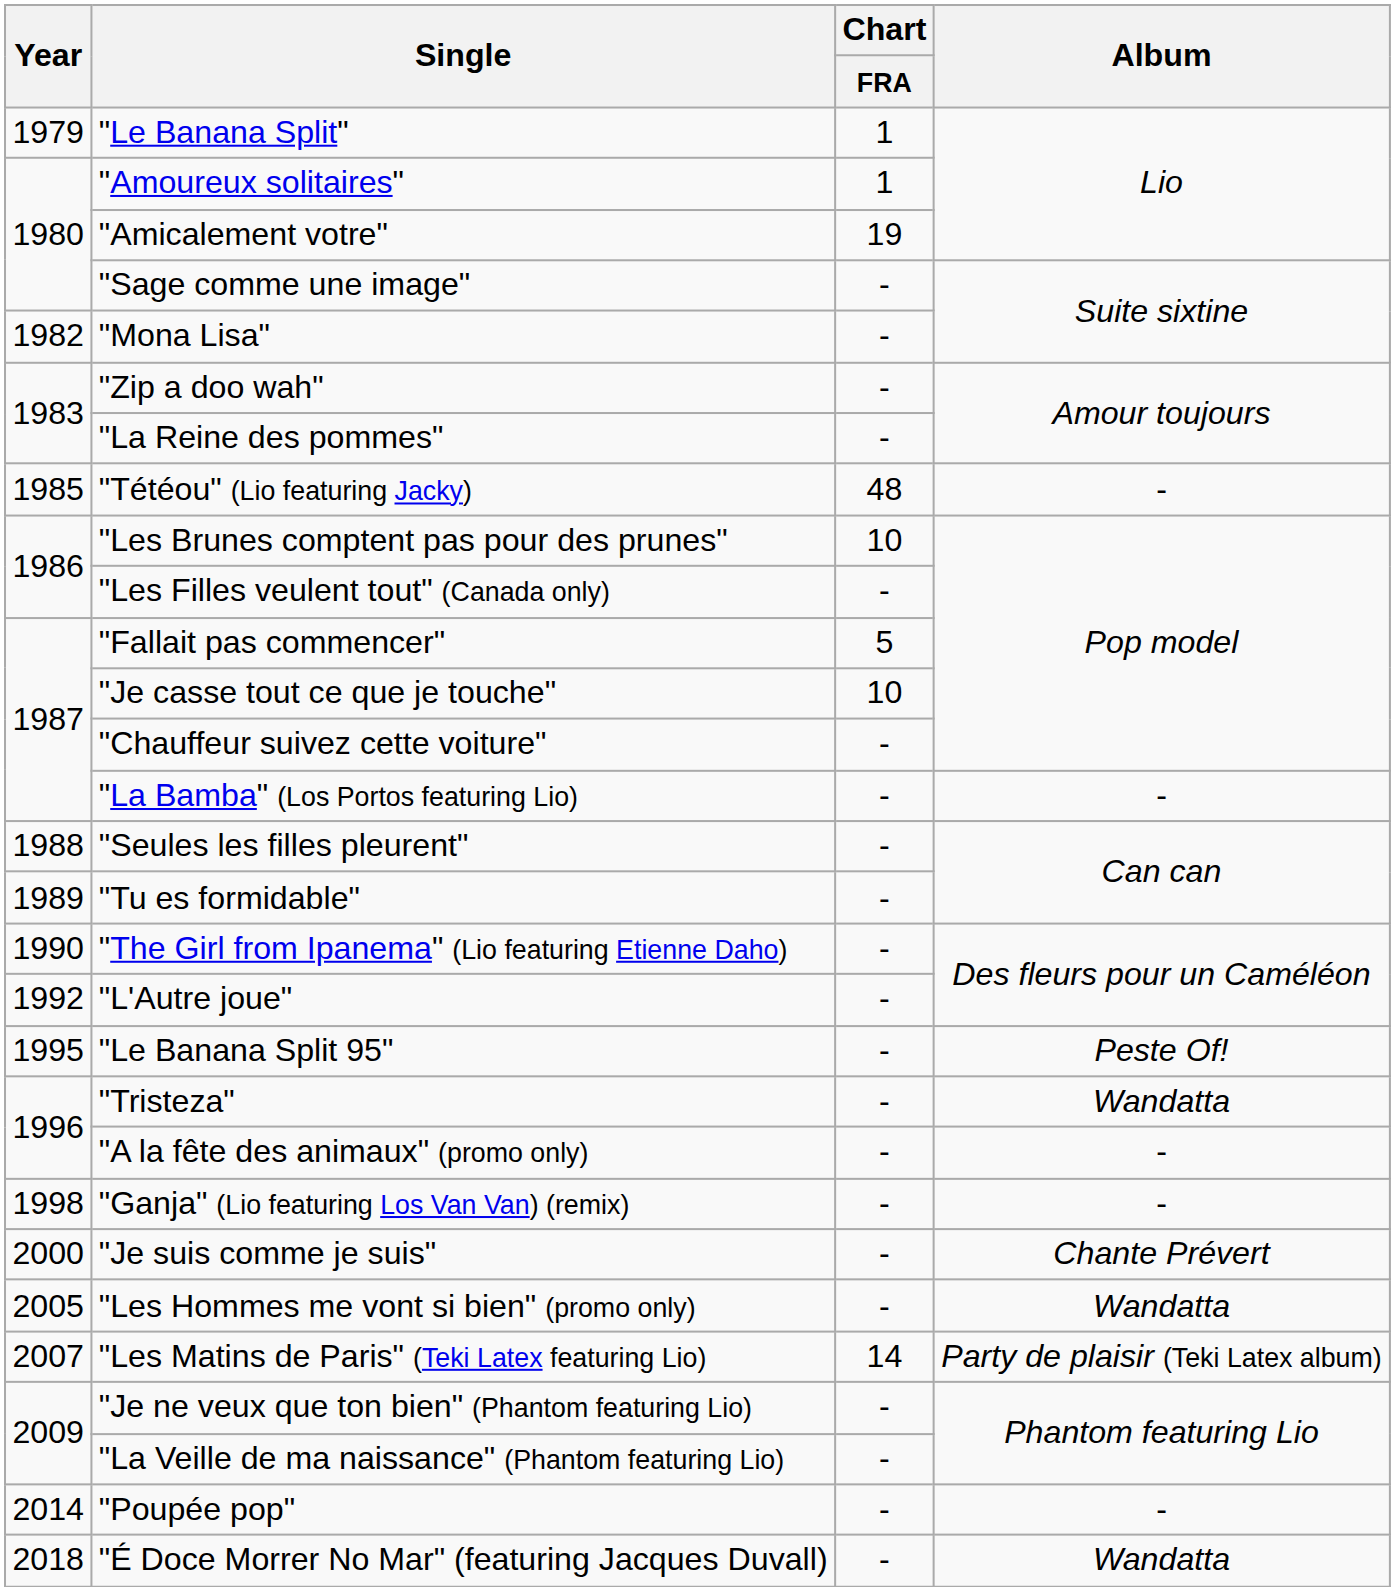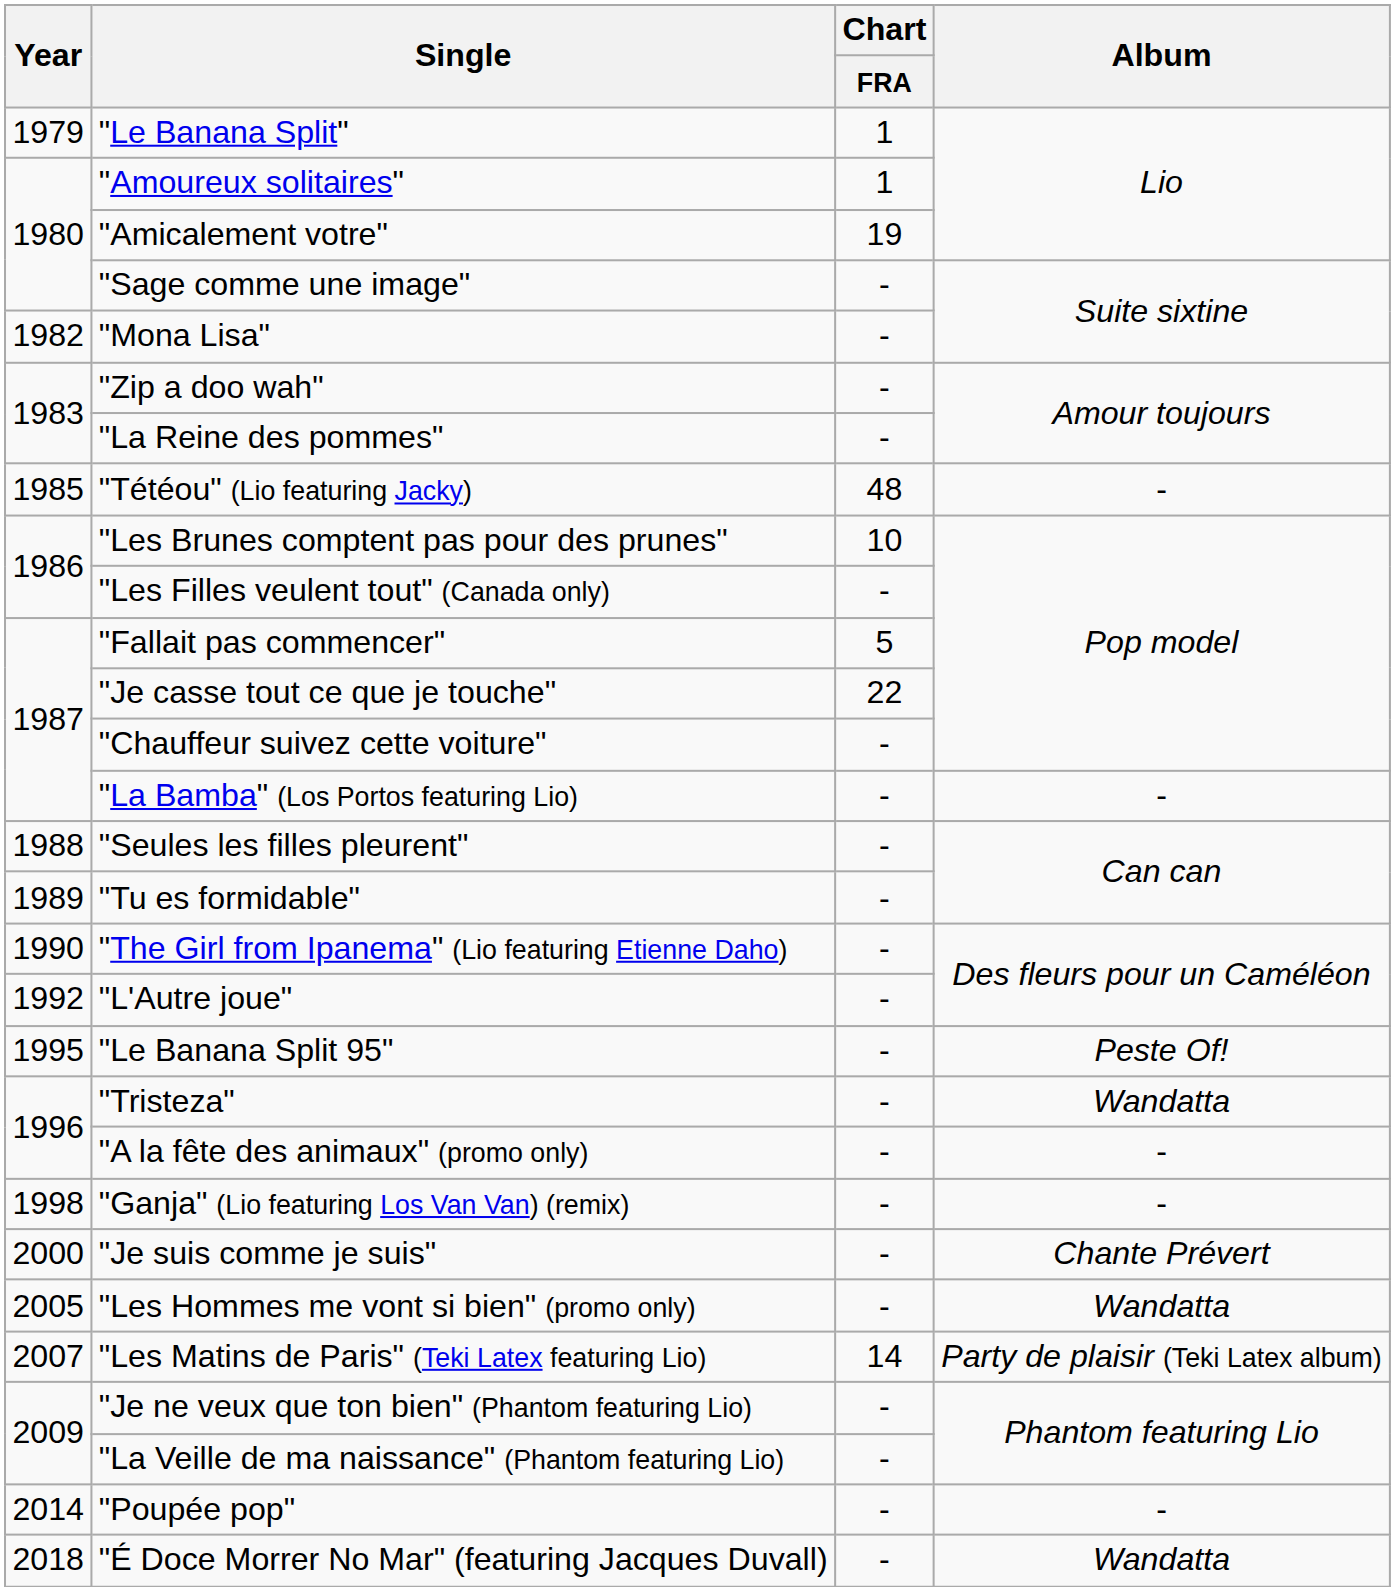(884, 693) 10 -> (884, 693) 22
